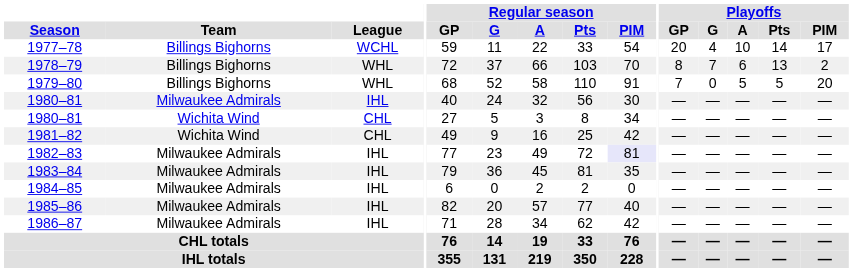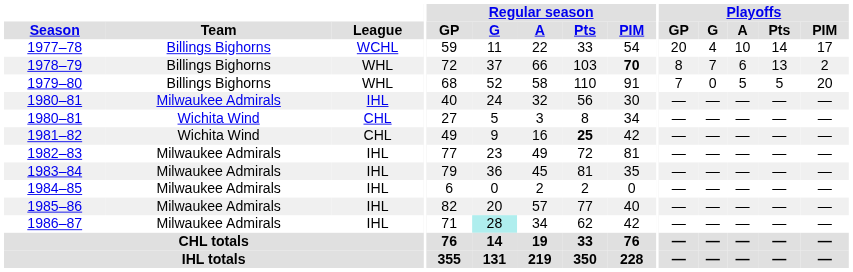(632, 65) normal -> (632, 65) bold
(585, 136) normal -> (585, 136) bold
(632, 153) lavender background -> (632, 153) no background
(494, 224) no background -> (494, 224) paleturquoise background
